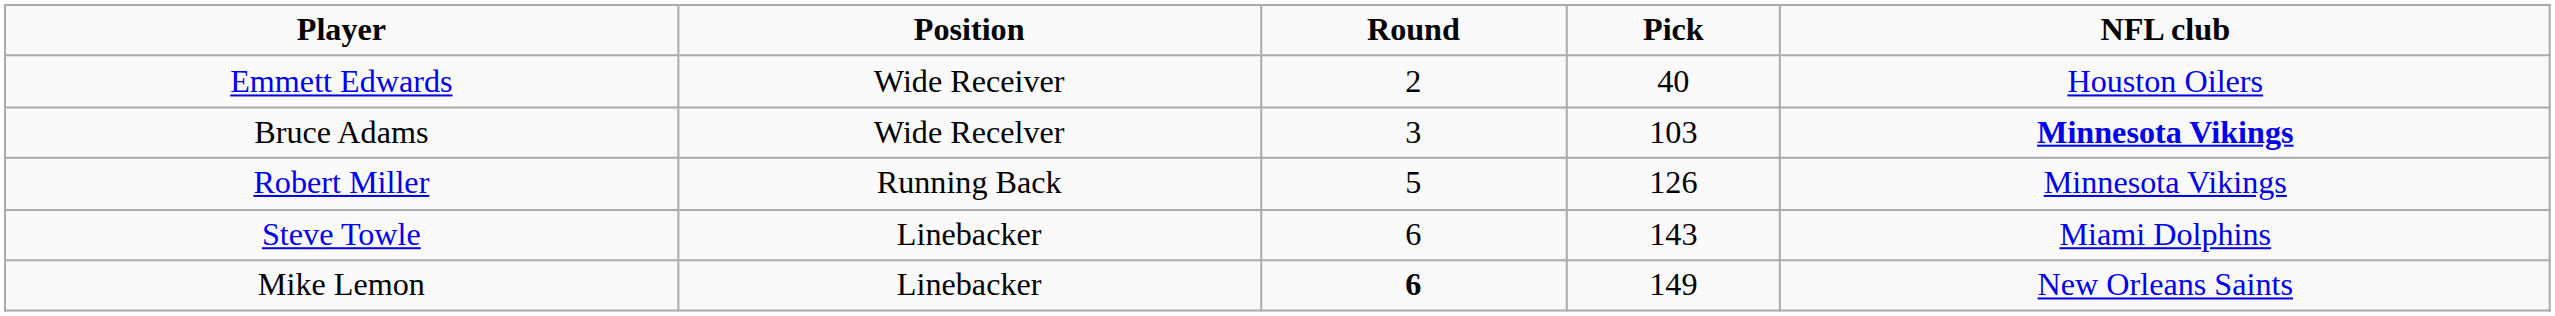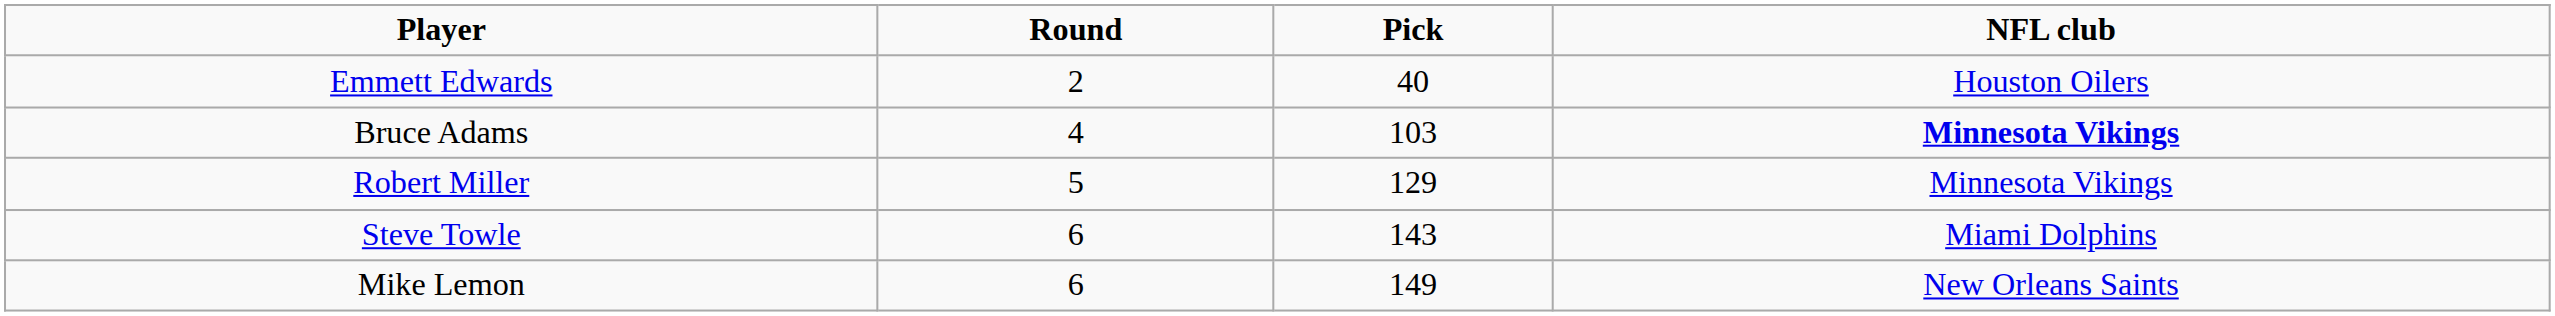- column: (969, 30)
(1413, 132) 3 -> (1076, 132) 4
(1673, 183) 126 -> (1413, 183) 129
(1413, 285) bold -> (1076, 285) normal
